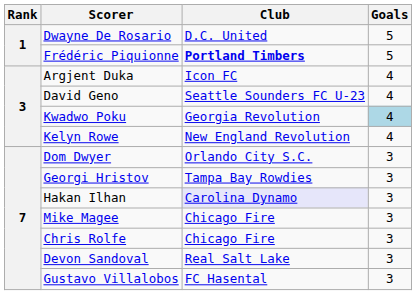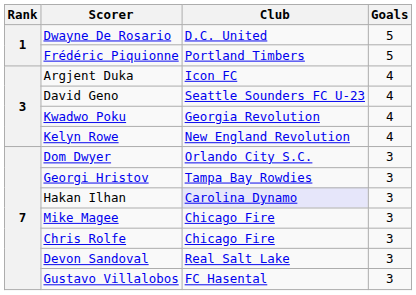(245, 55) bold -> (245, 55) normal
(390, 116) lightblue background -> (390, 116) no background
